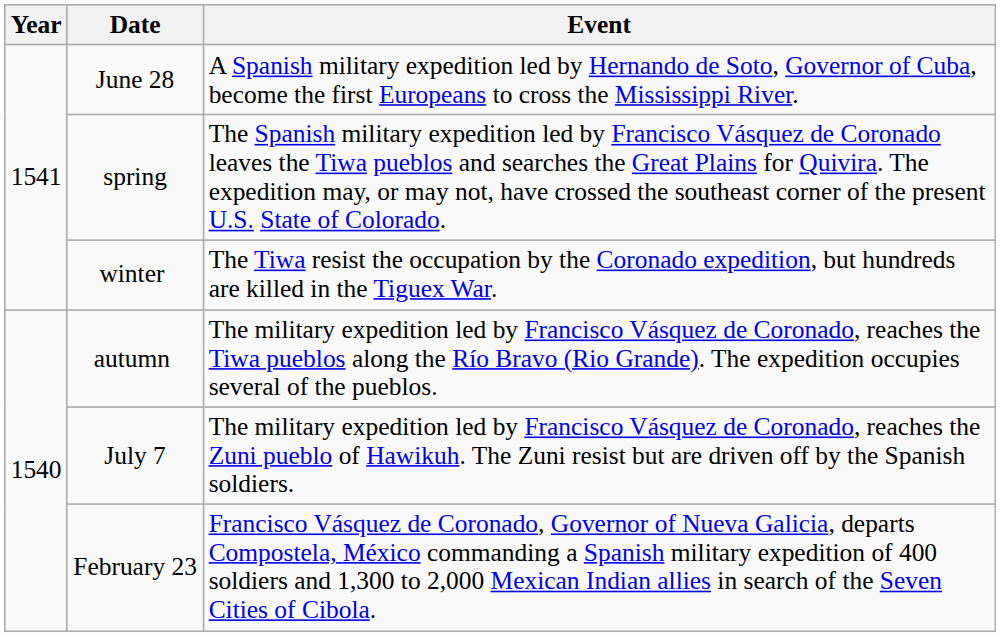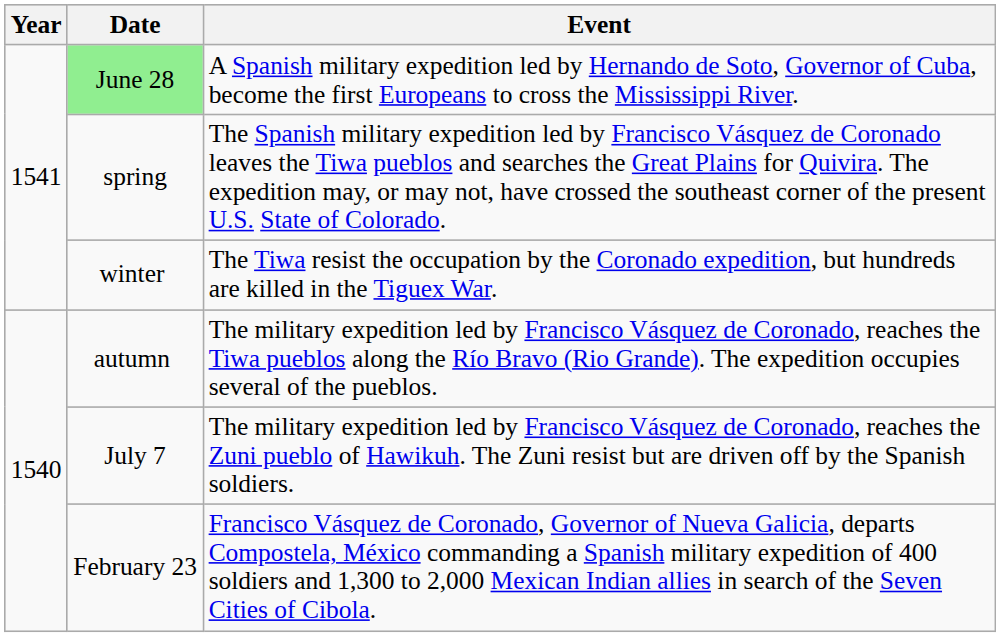(135, 79) no background -> (135, 79) lightgreen background
